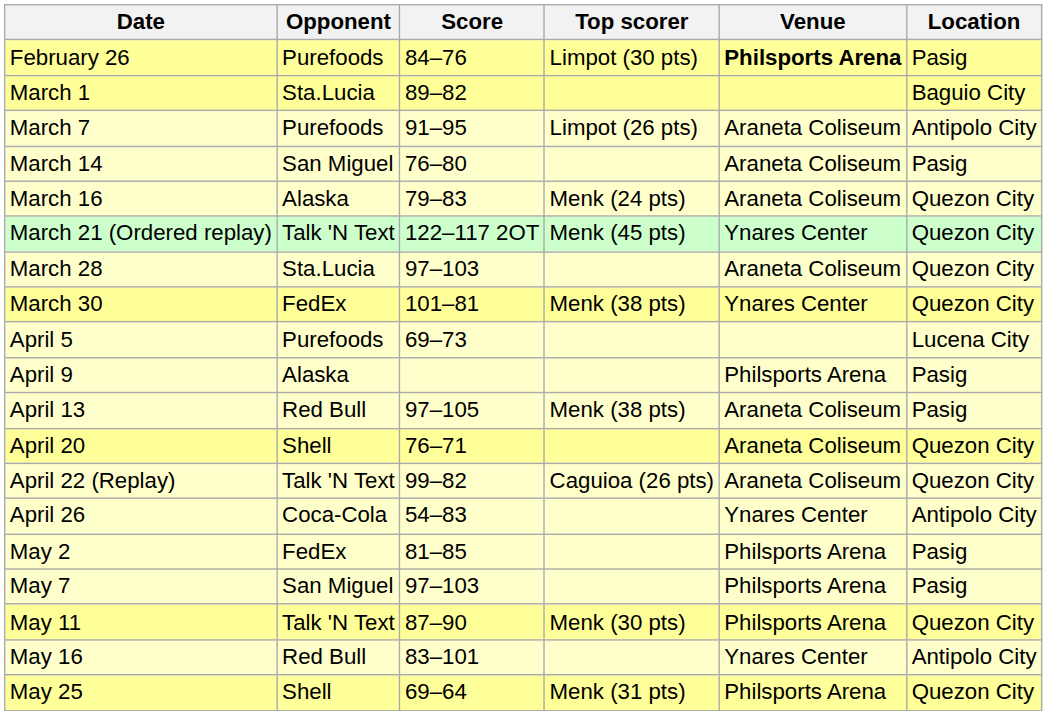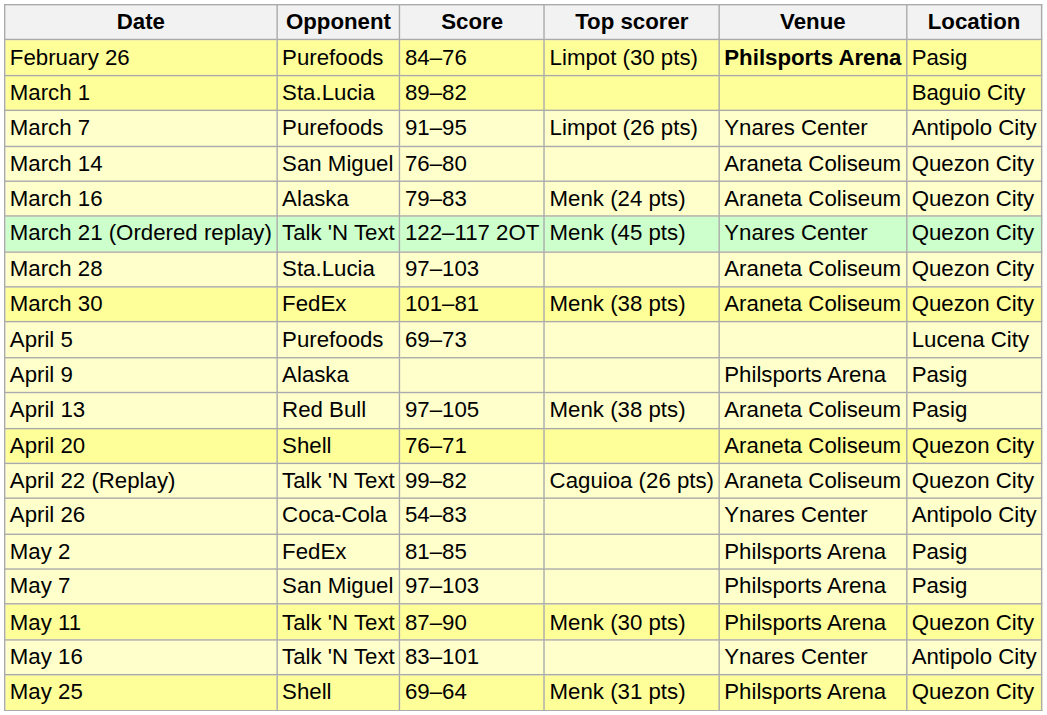(813, 127) Araneta Coliseum -> (796, 127) Ynares Center
(939, 163) Pasig -> (973, 163) Quezon City
(796, 304) Ynares Center -> (813, 304) Araneta Coliseum
(324, 657) Red Bull -> (338, 657) Talk 'N Text
